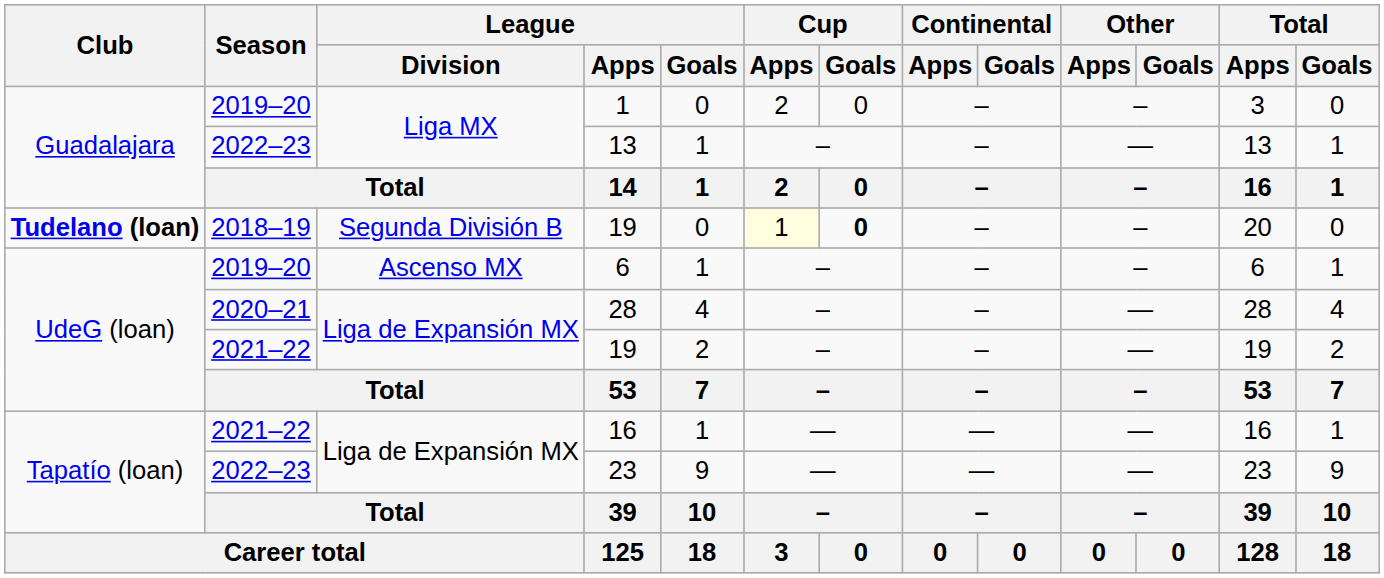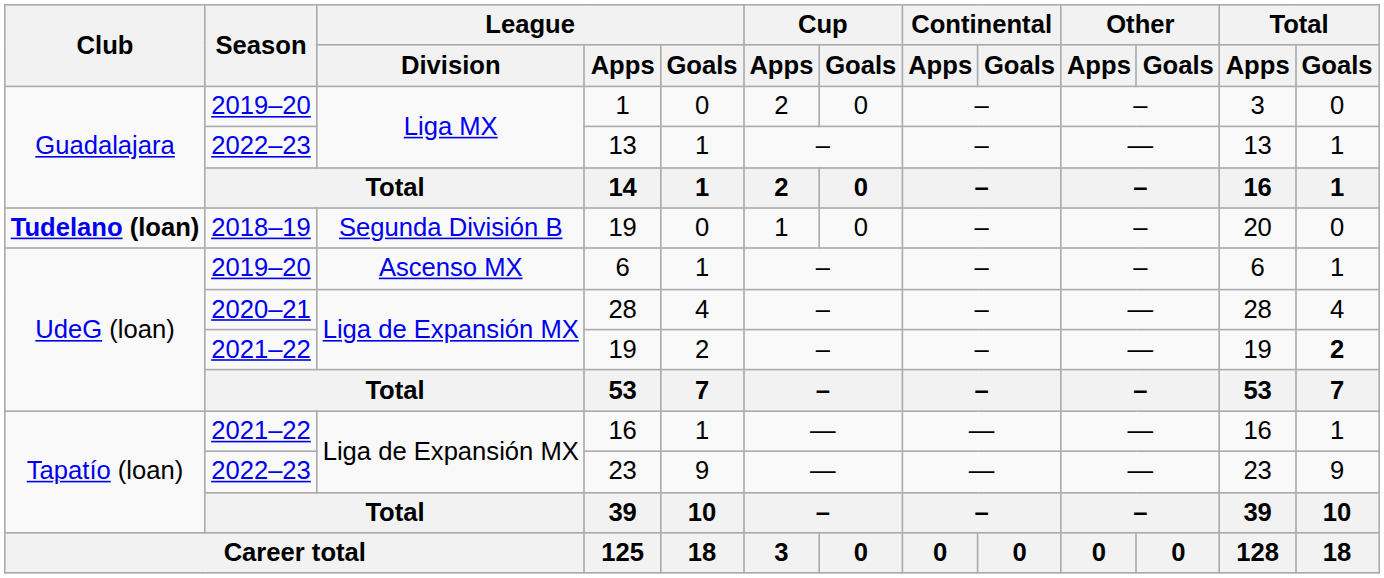(781, 227) lightyellow background -> (781, 227) no background
(861, 227) bold -> (861, 227) normal
(1337, 349) normal -> (1337, 349) bold
